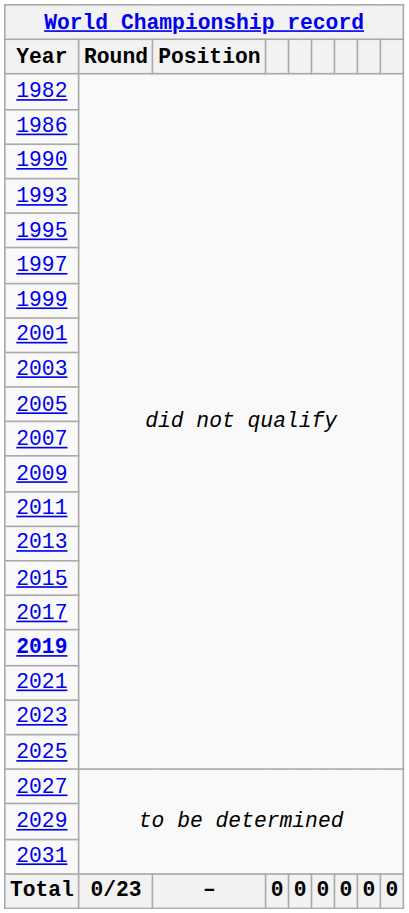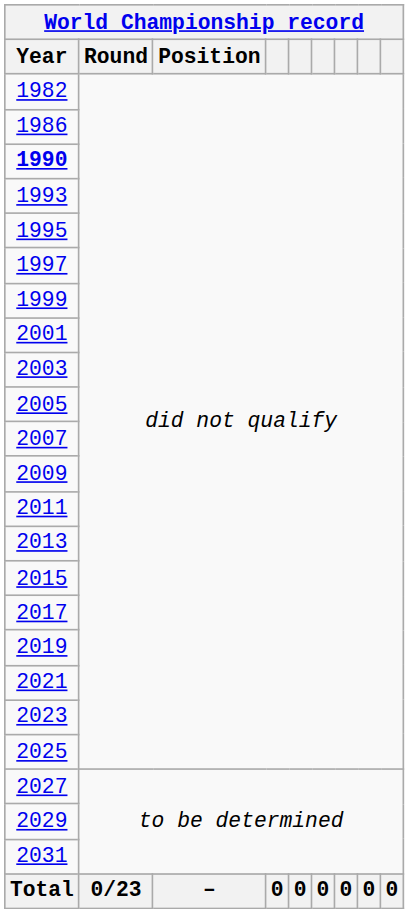(42, 161) normal -> (42, 161) bold
(42, 648) bold -> (42, 648) normal
